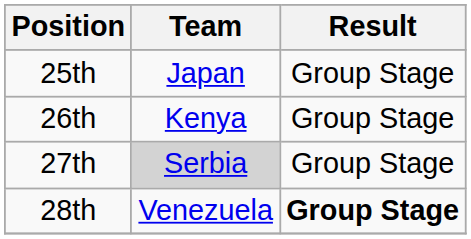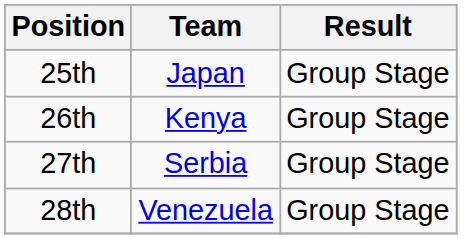(206, 164) lightgrey background -> (206, 164) no background
(373, 210) bold -> (368, 210) normal
